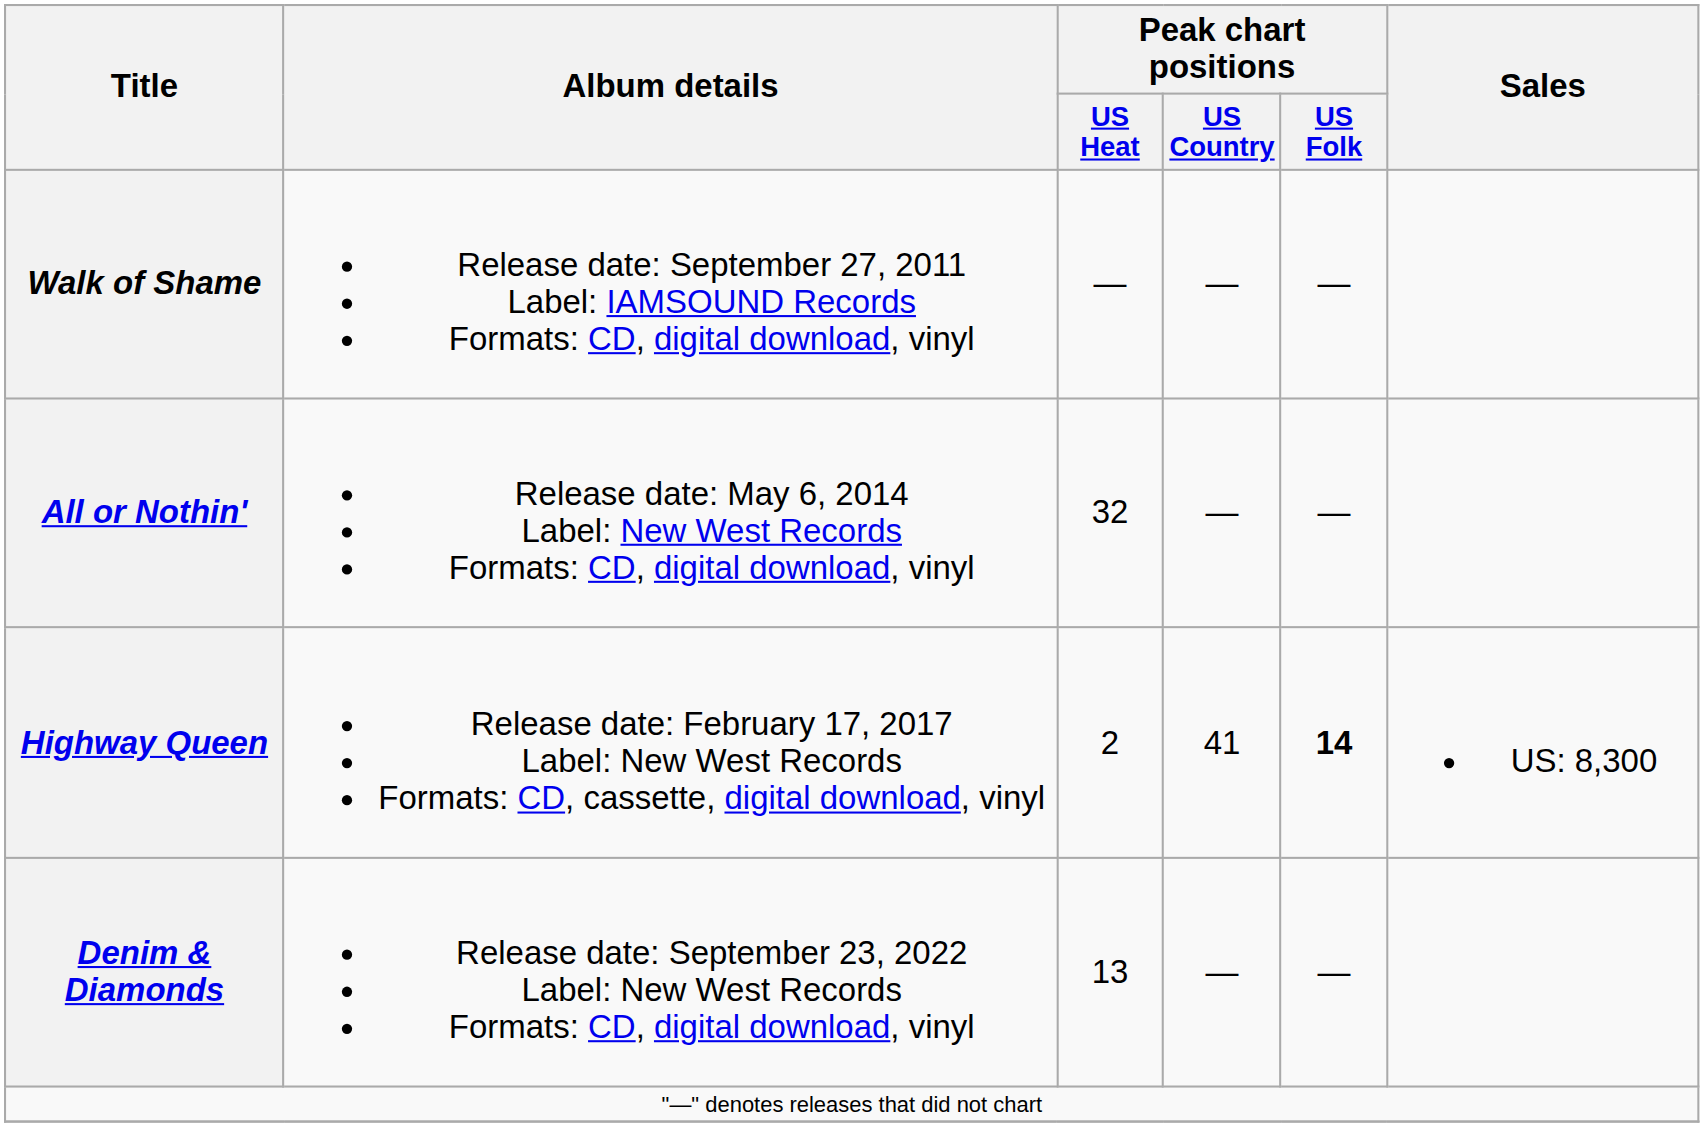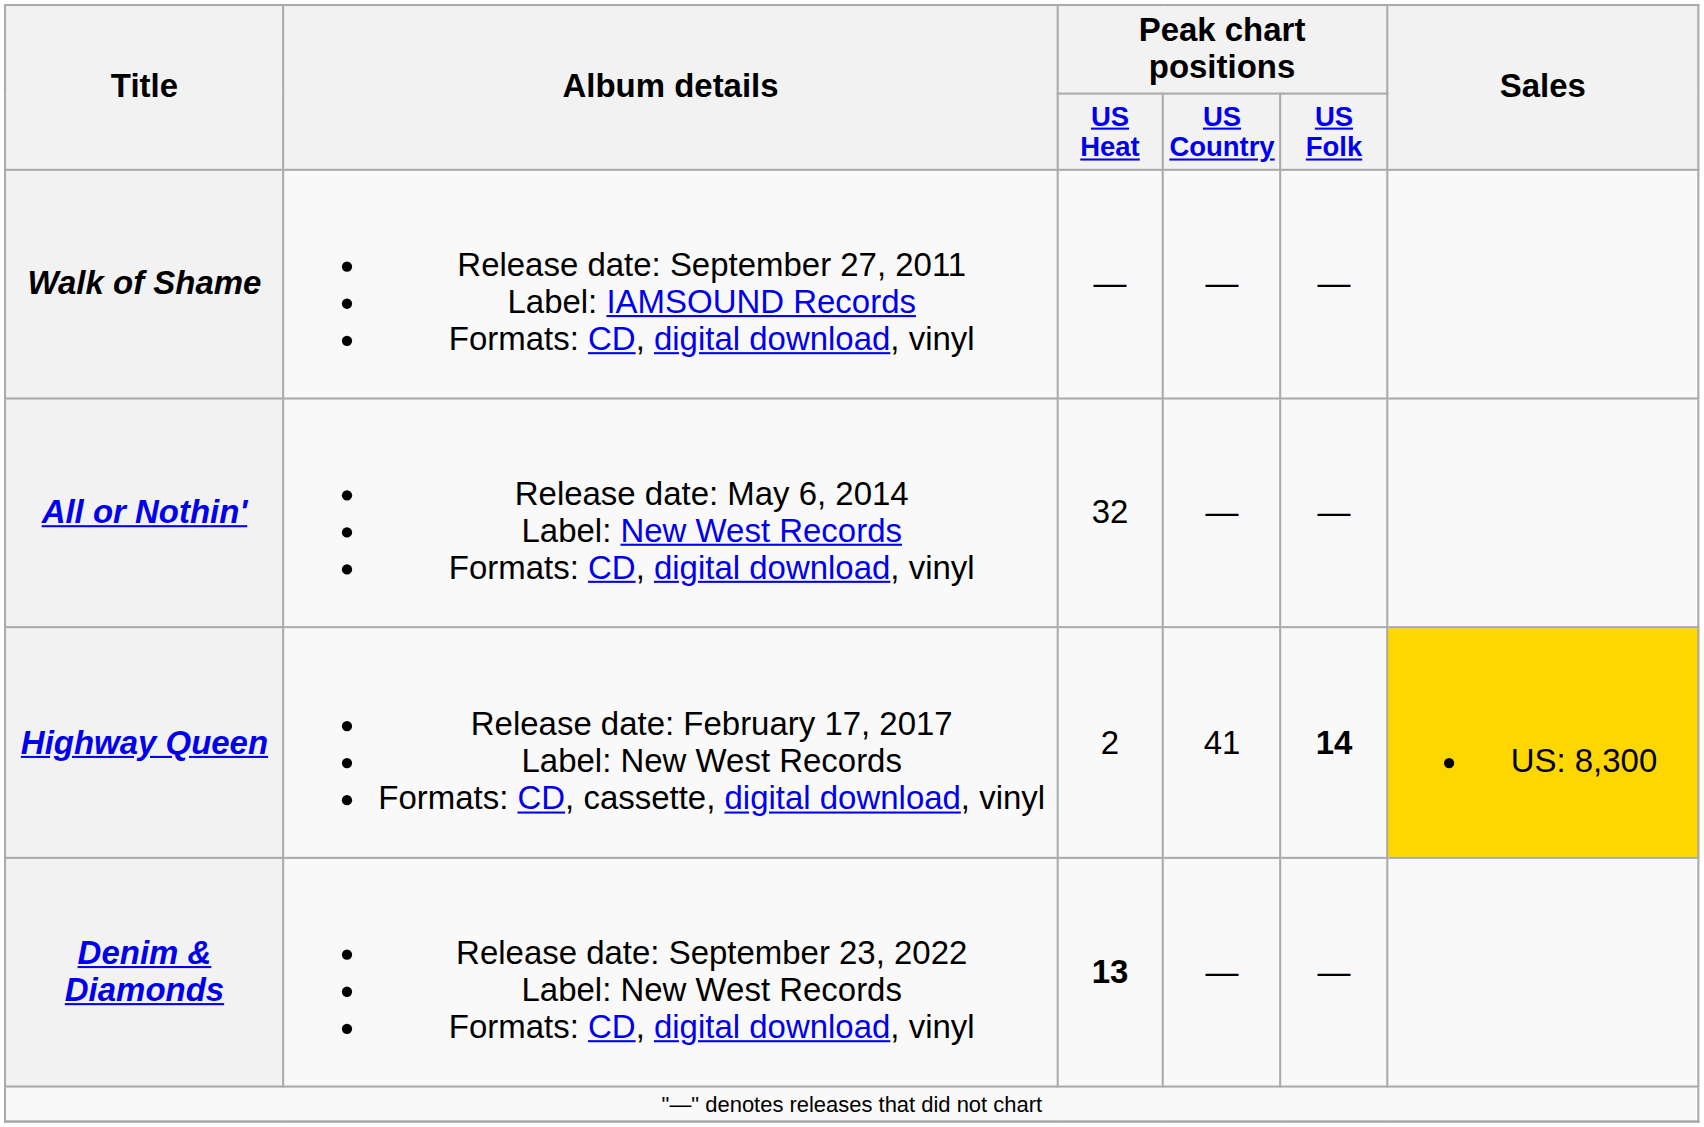(1543, 761) no background -> (1543, 761) gold background
(1110, 971) normal -> (1110, 971) bold
